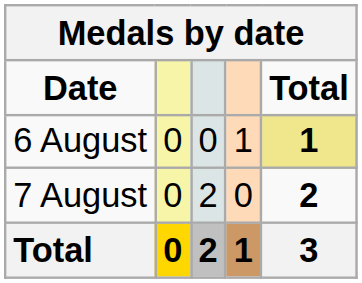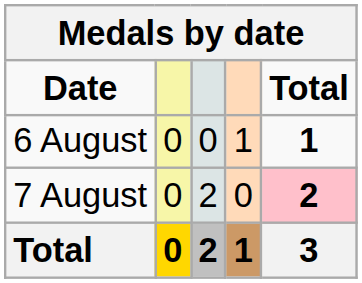(309, 142) khaki background -> (309, 142) no background
(309, 196) no background -> (309, 196) pink background
